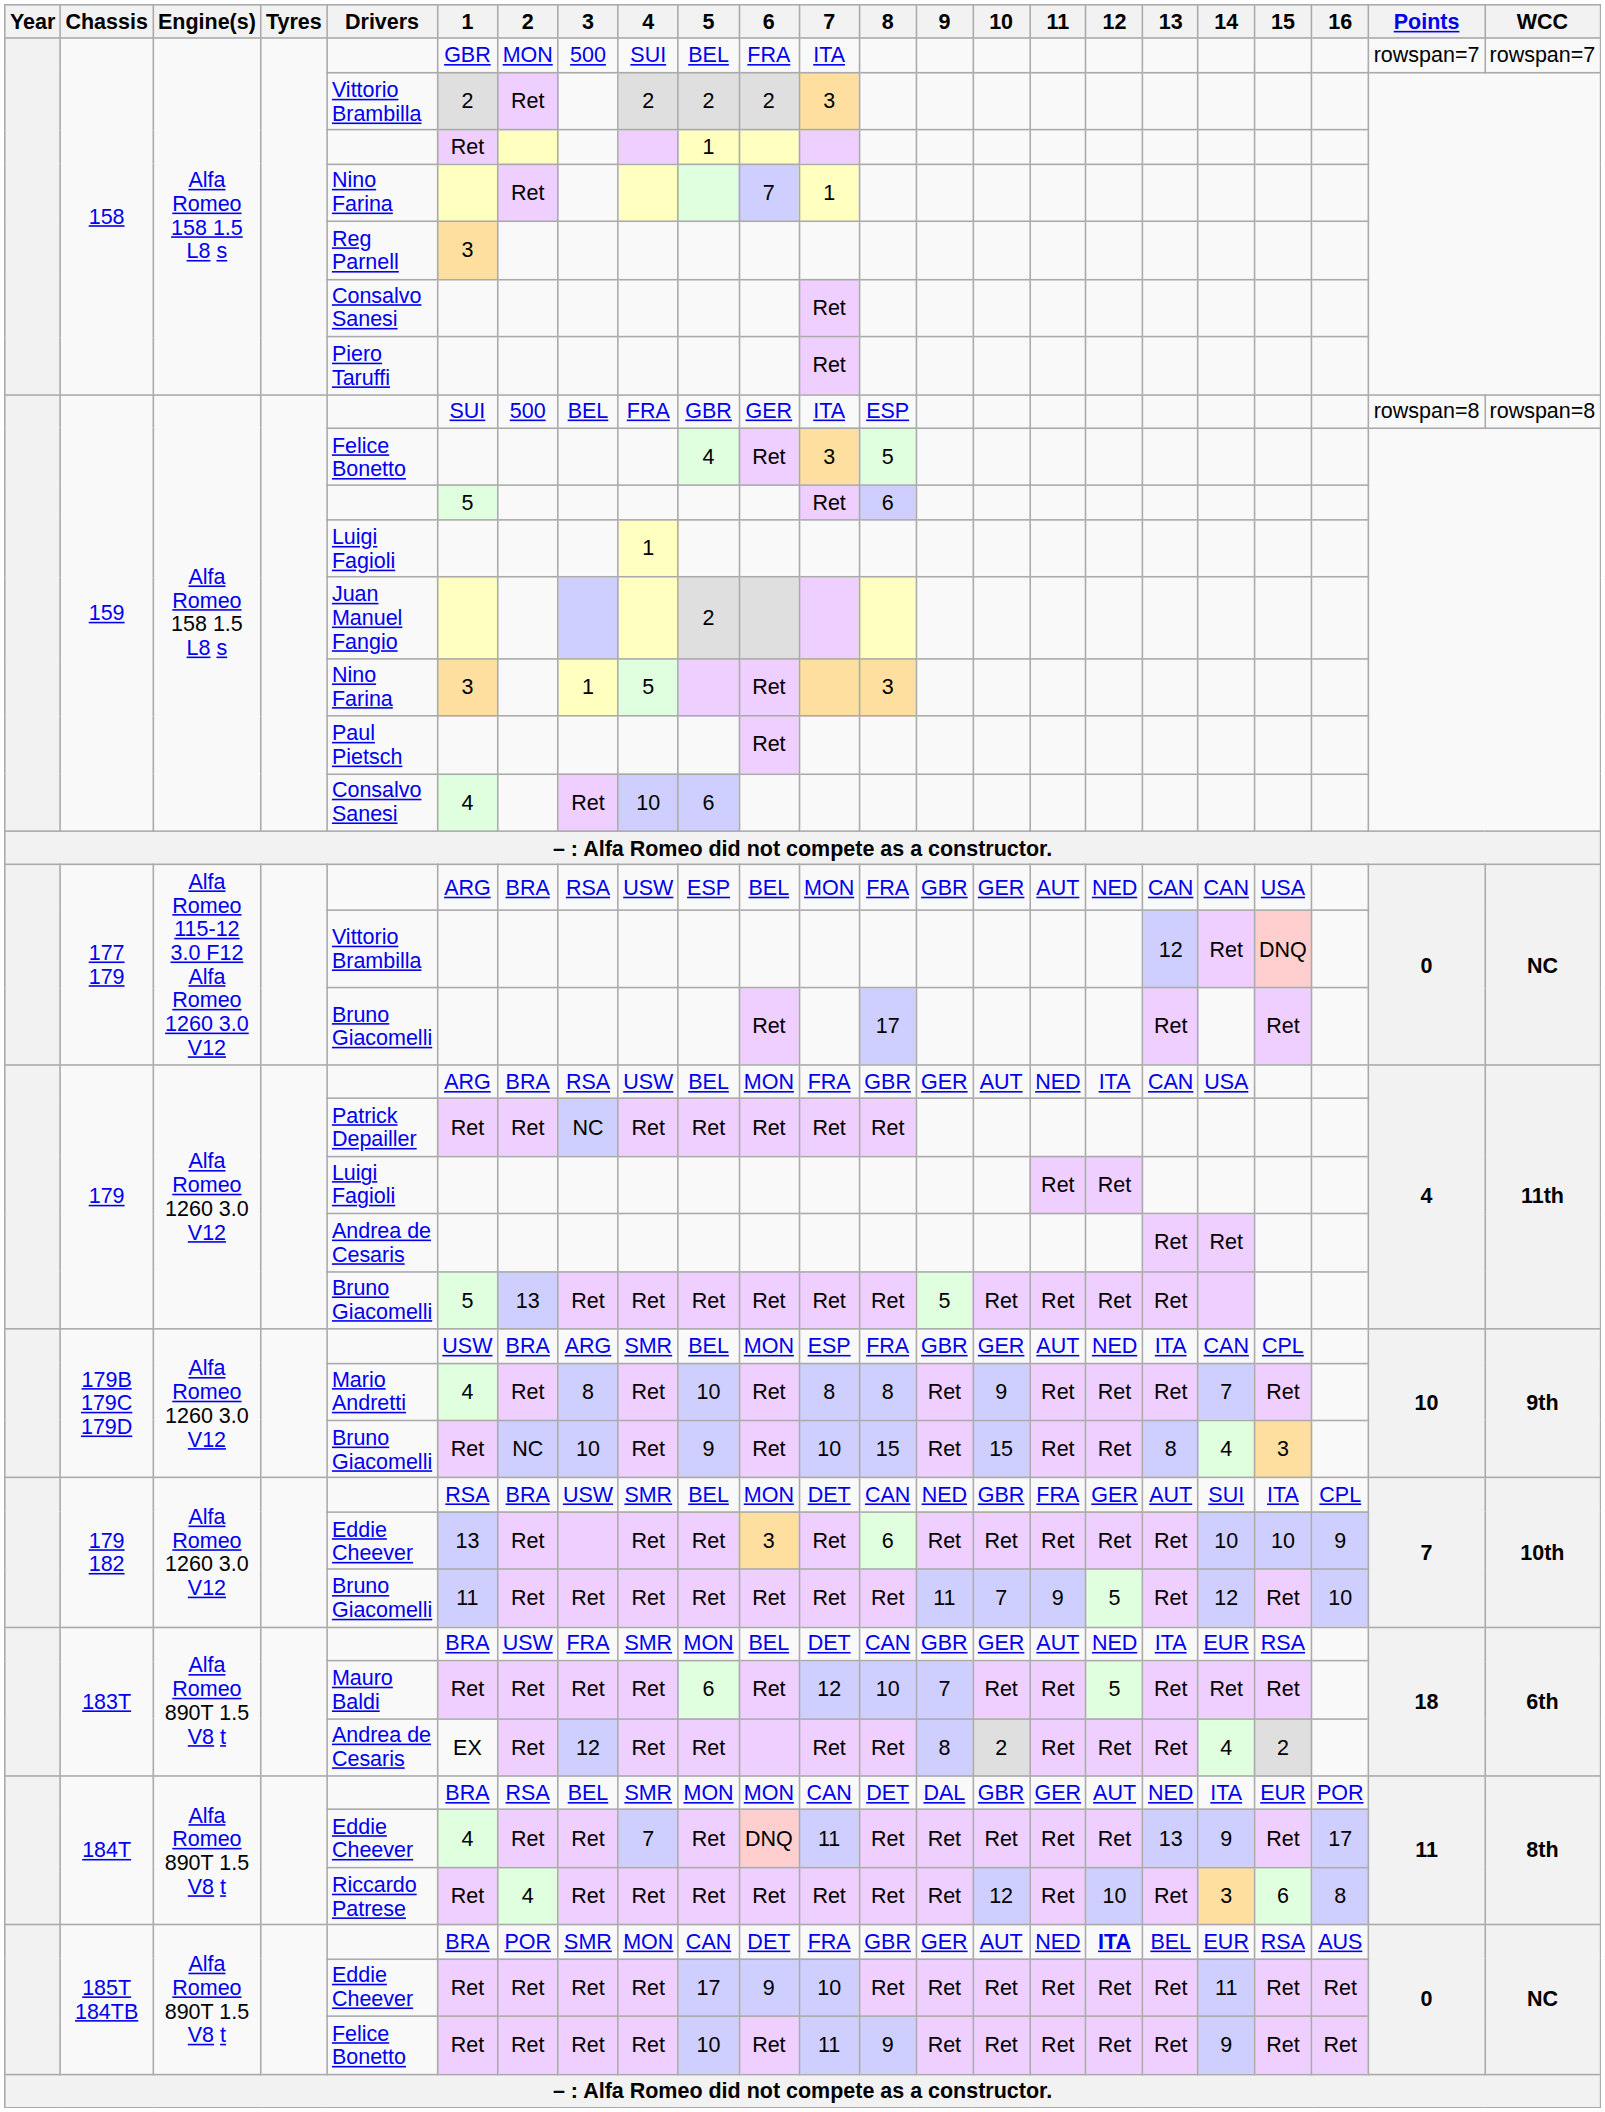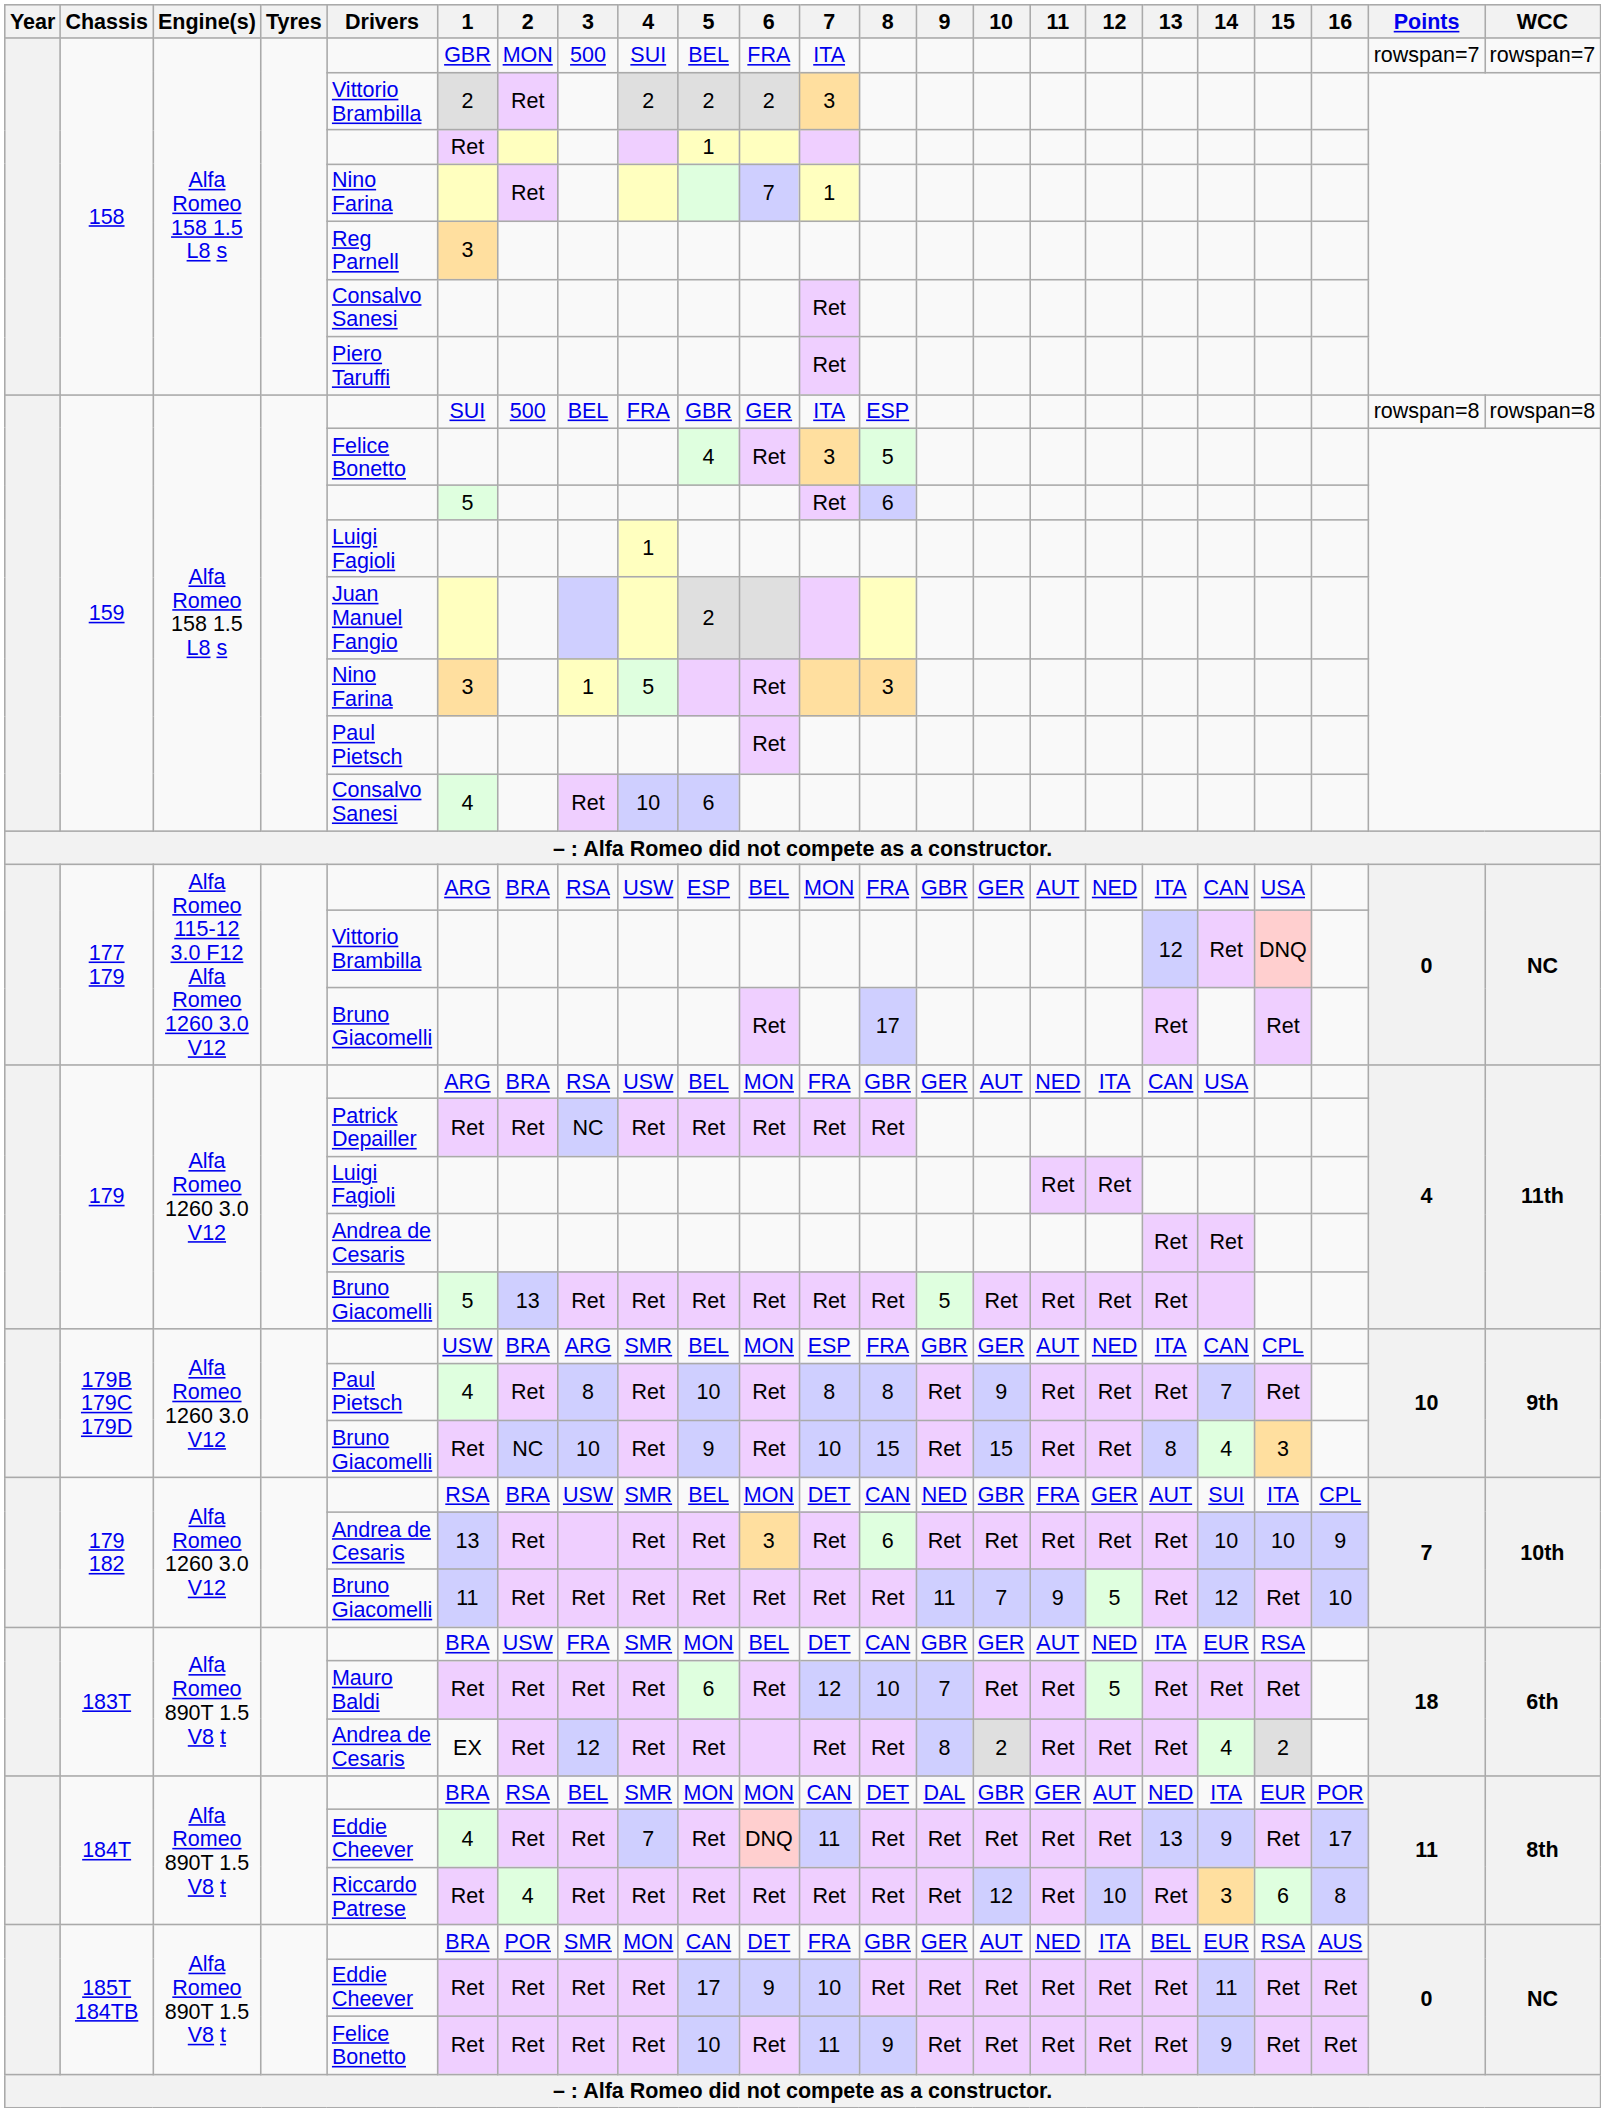(1171, 887) CAN -> (1171, 887) ITA
(369, 1391) Mario Andretti -> (367, 1391) Paul Pietsch
(373, 1540) Eddie Cheever -> (381, 1540) Andrea de Cesaris
(1115, 1942) bold -> (1115, 1942) normal
